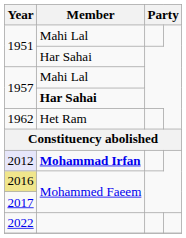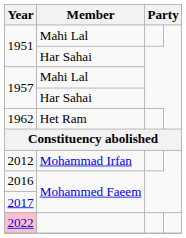(68, 98) bold -> (66, 98) normal
(21, 160) lavender background -> (21, 160) no background
(90, 160) bold -> (86, 160) normal
(21, 181) khaki background -> (21, 181) no background
(21, 222) no background -> (21, 222) pink background
